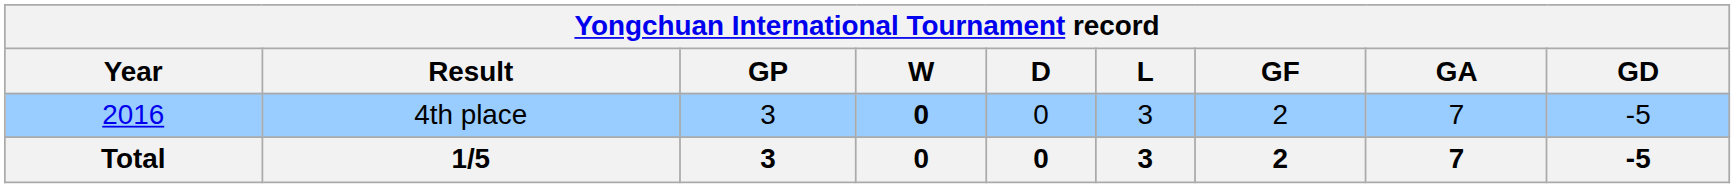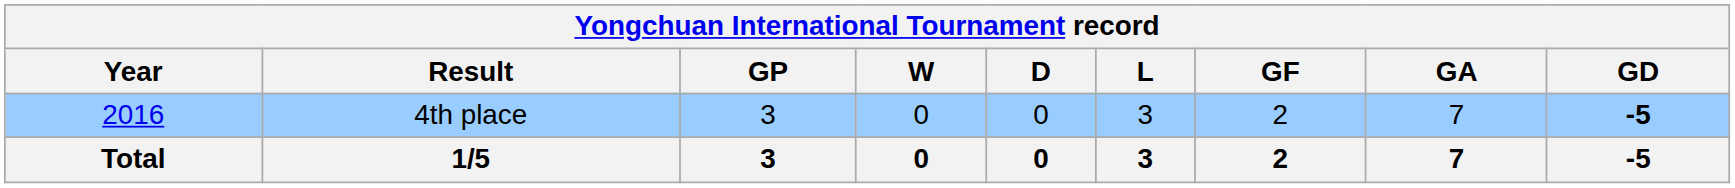(921, 114) bold -> (921, 114) normal
(1638, 114) normal -> (1638, 114) bold
